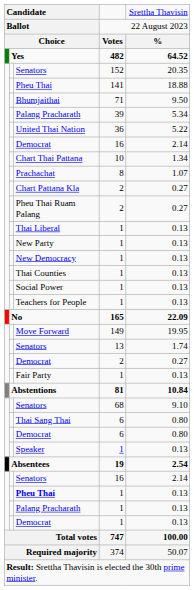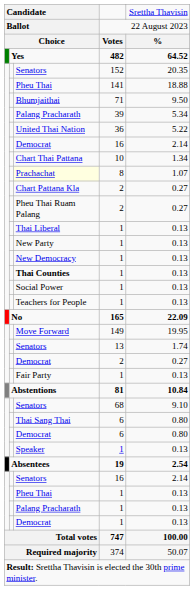(35, 174) no background -> (35, 174) lightyellow background
(41, 273) normal -> (43, 273) bold
(35, 493) bold -> (34, 493) normal
